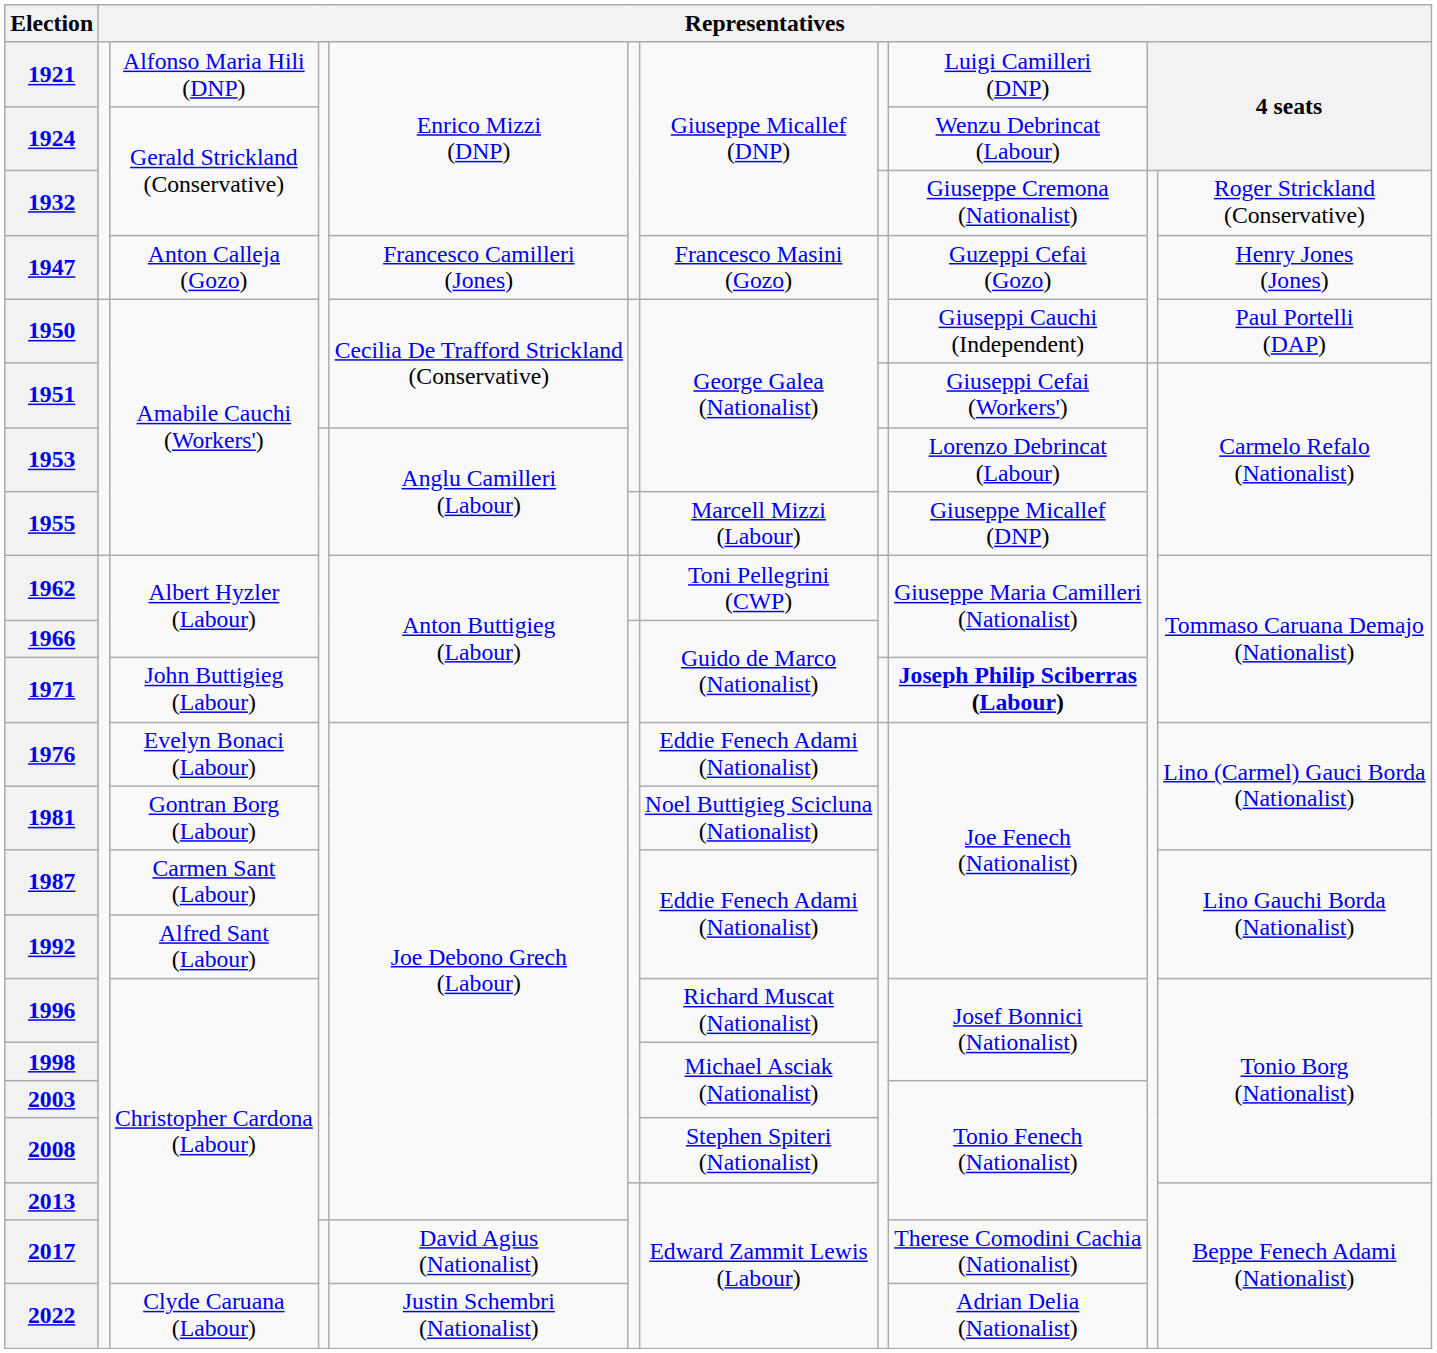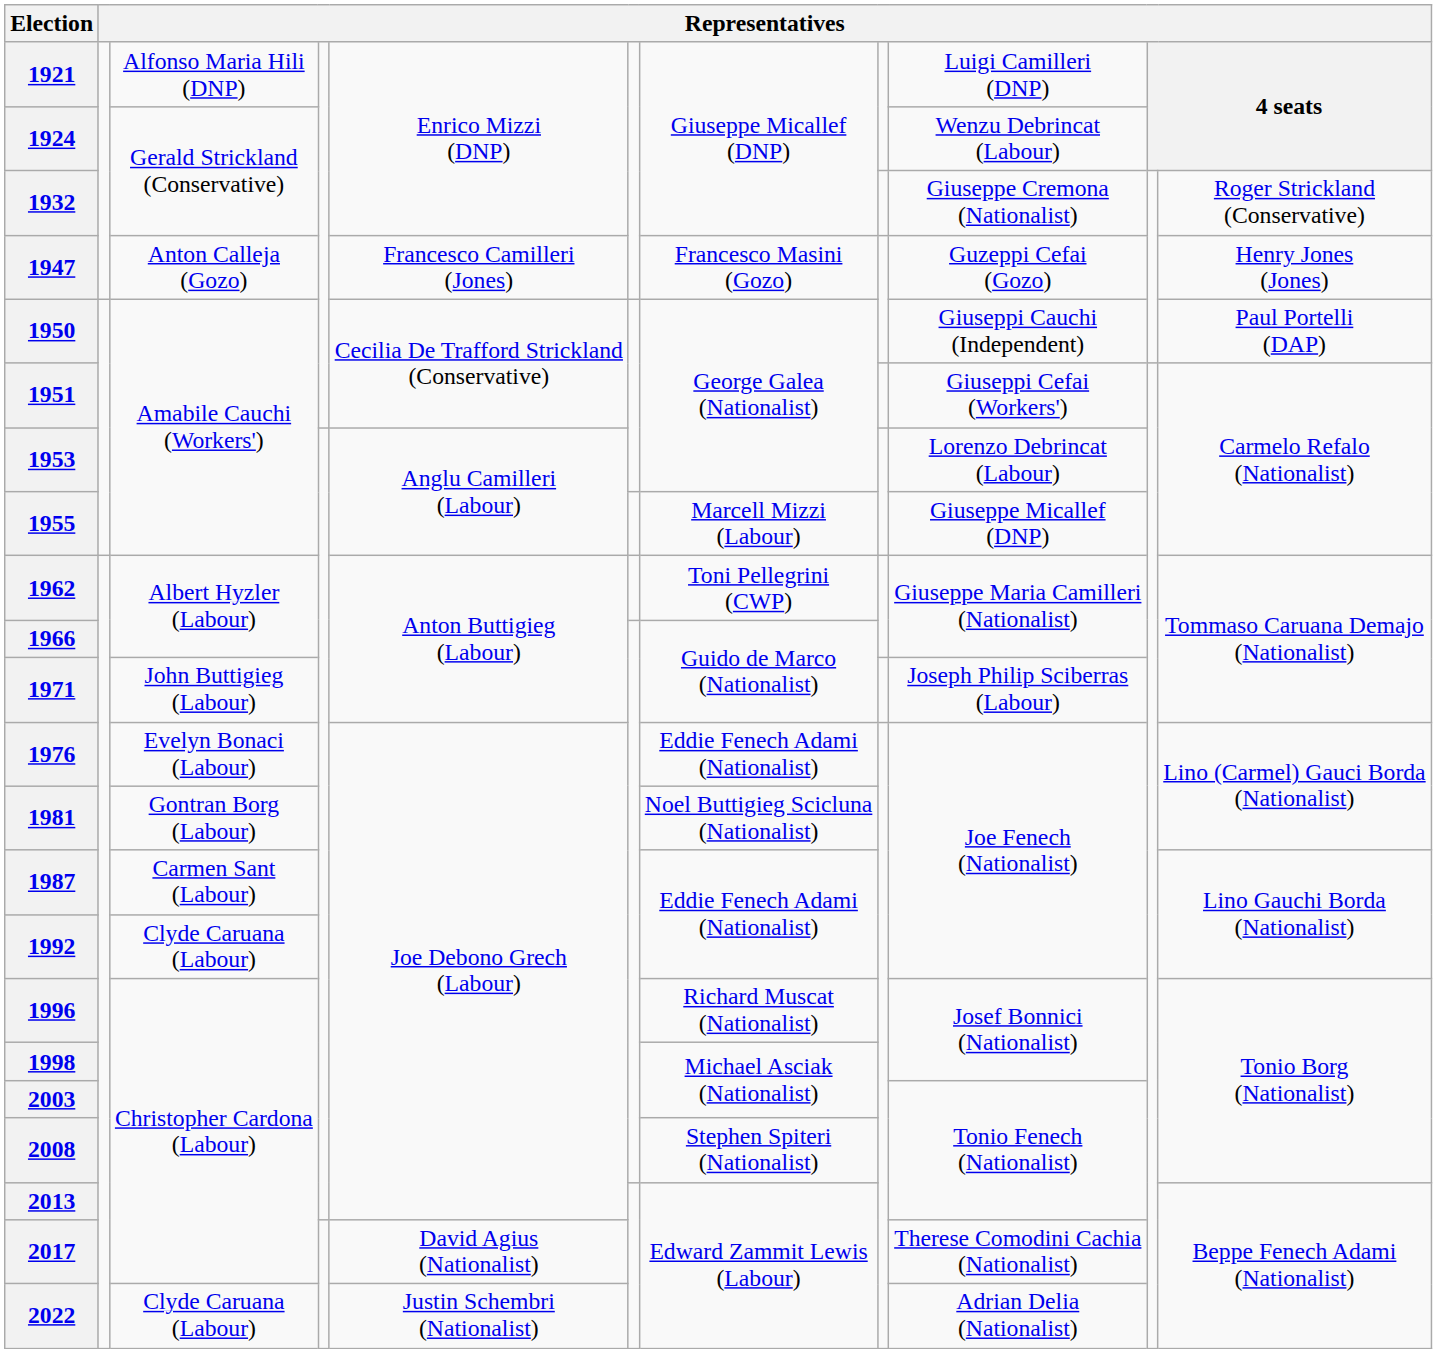(1018, 689) bold -> (1018, 689) normal
(214, 946) Alfred Sant (Labour) -> (214, 946) Clyde Caruana (Labour)
